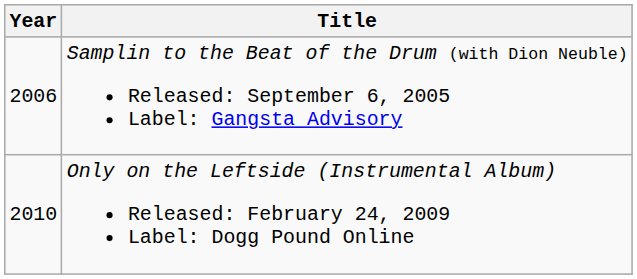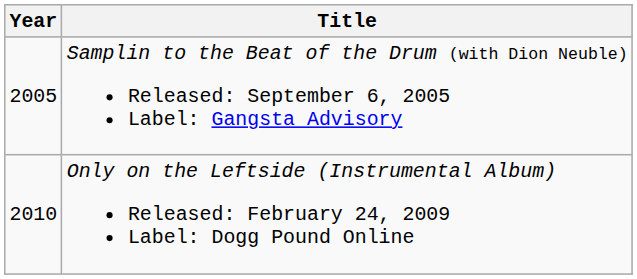(33, 96) 2006 -> (33, 96) 2005
